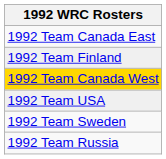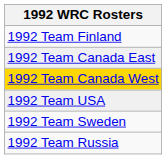(81, 36) 1992 Team Canada East -> (65, 36) 1992 Team Finland
(65, 57) 1992 Team Finland -> (81, 57) 1992 Team Canada East
